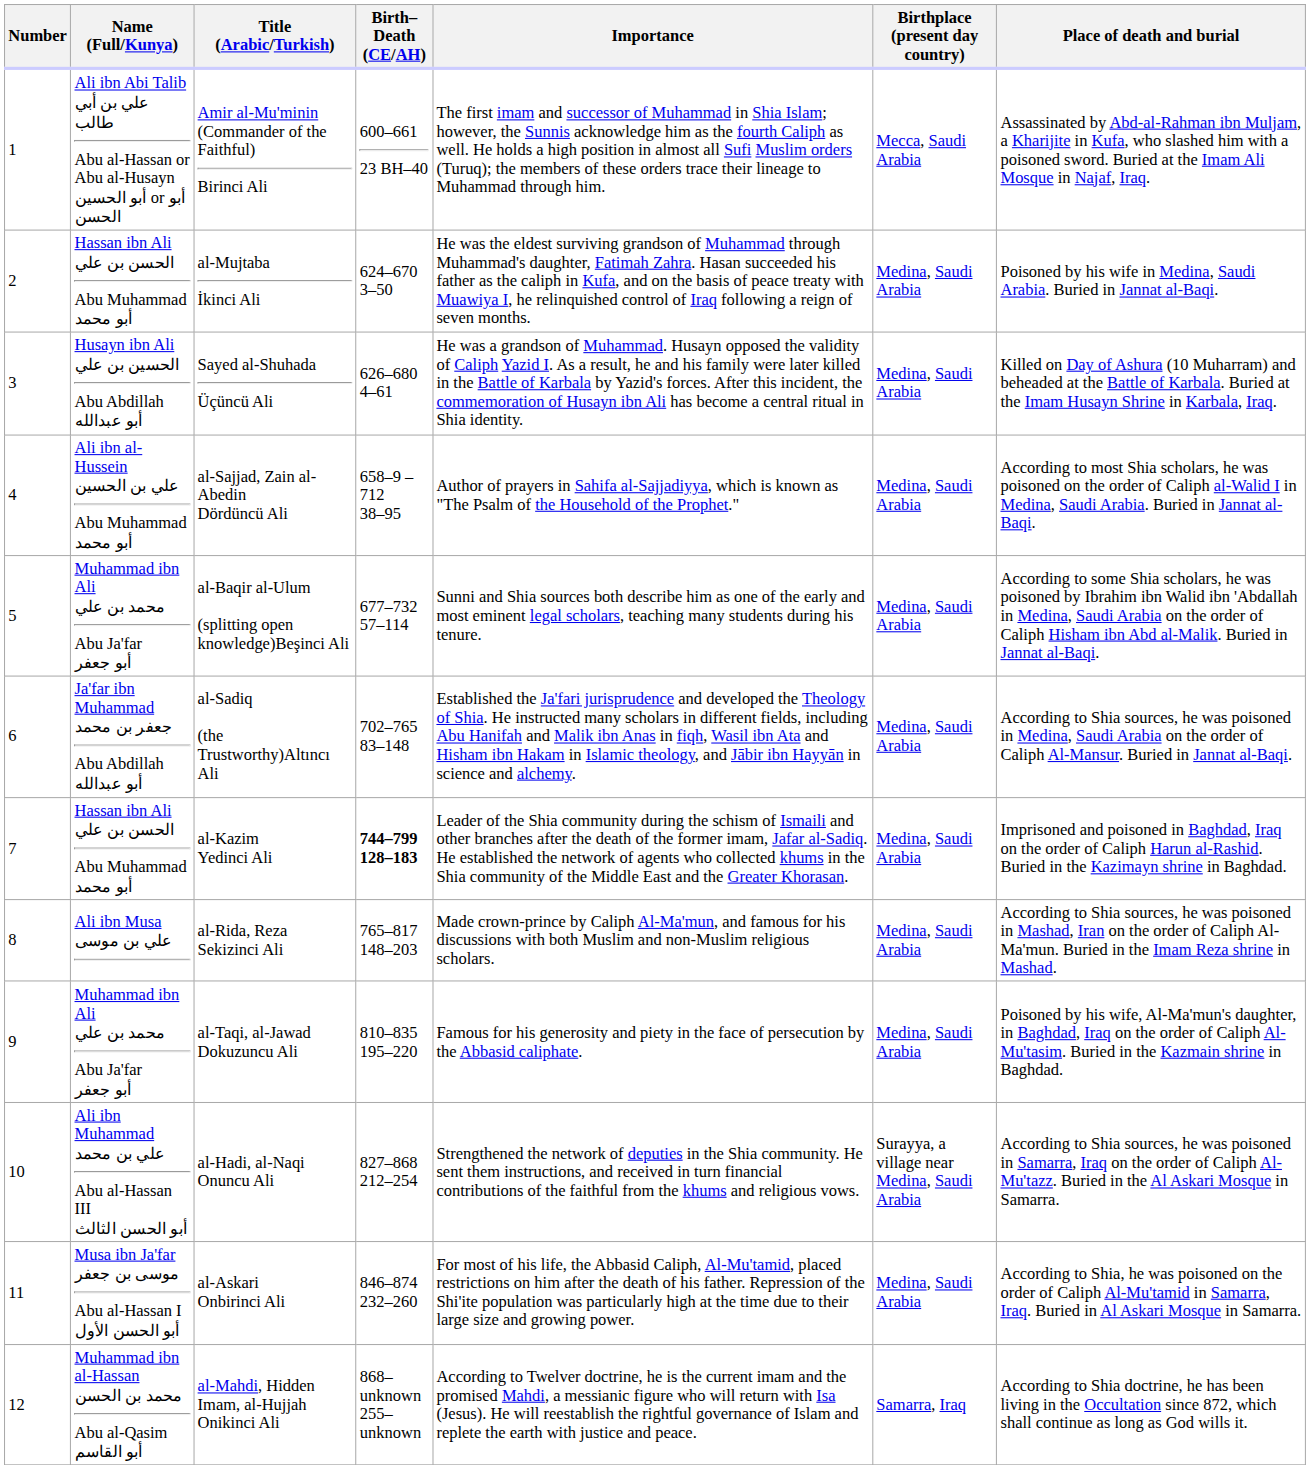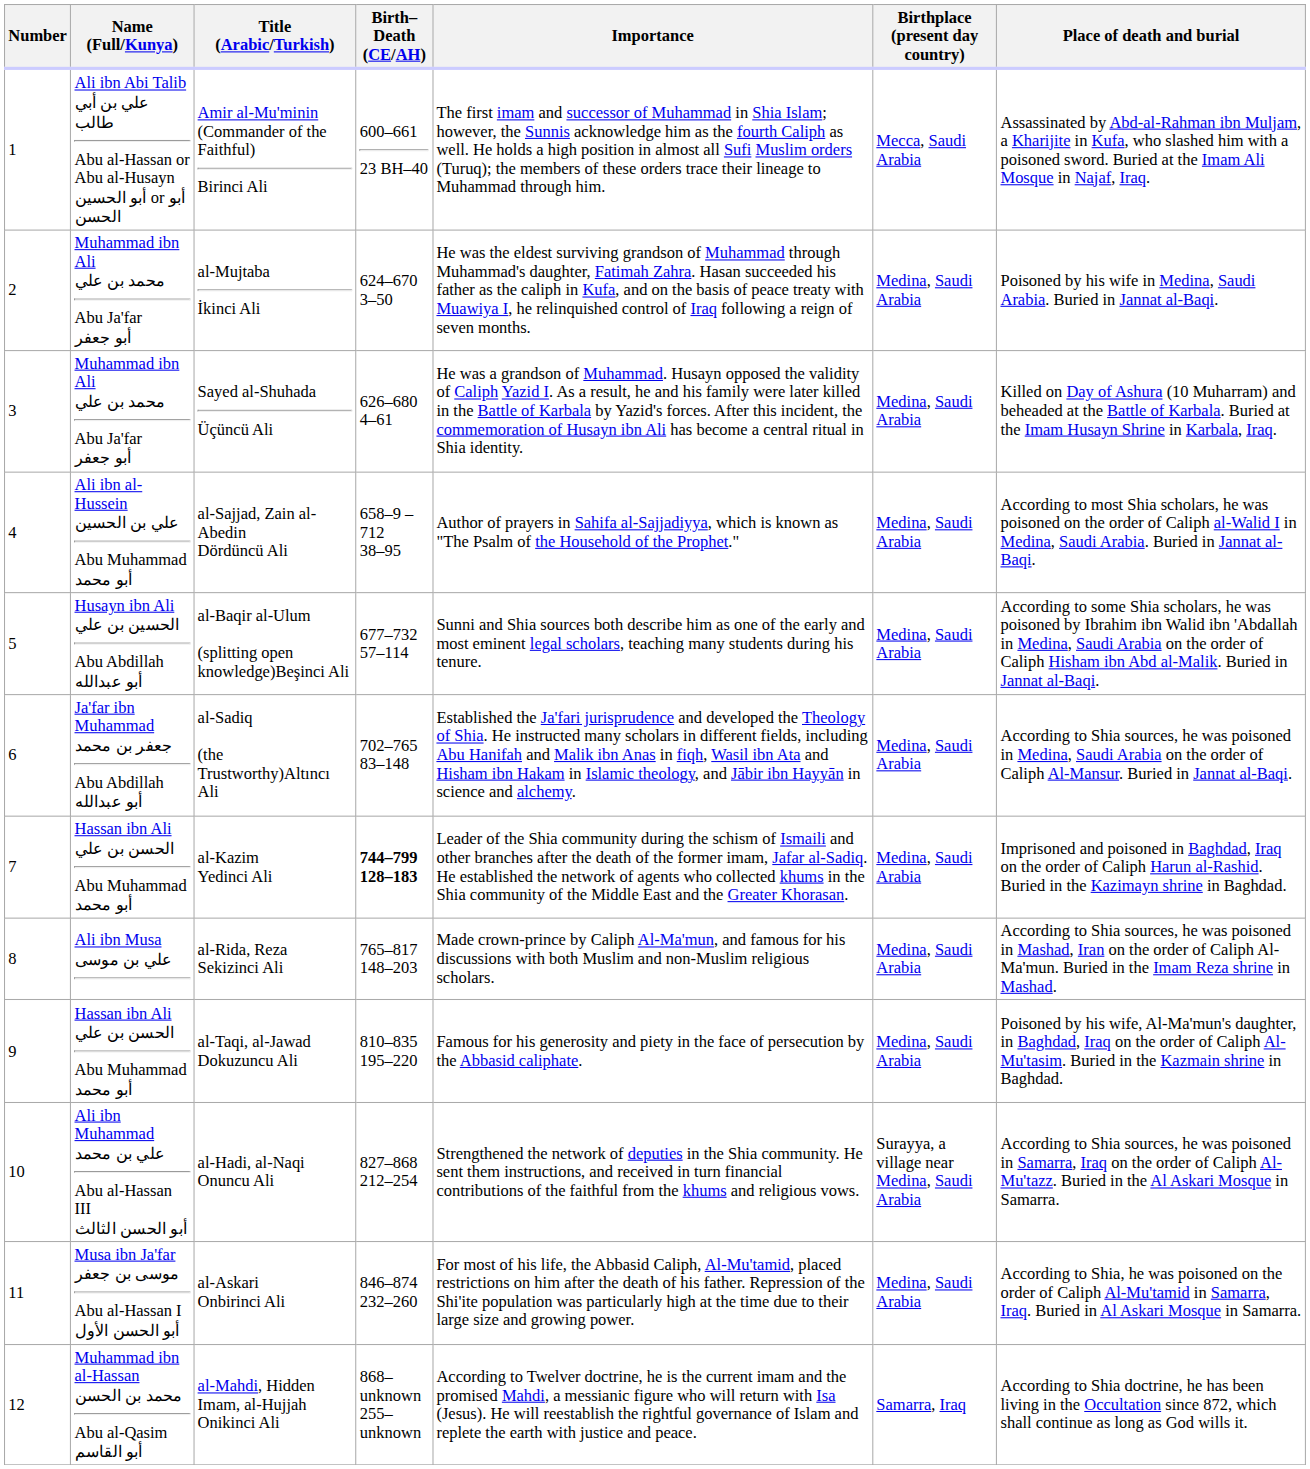(132, 280) Hassan ibn Ali الحسن بن علي Abu Muhammad أبو محمد -> (132, 290) Muhammad ibn Ali محمد بن علي Abu Ja'far أبو جعفر
(132, 383) Husayn ibn Ali الحسین بن علي Abu Abdillah أبو عبدالله -> (132, 411) Muhammad ibn Ali محمد بن علي Abu Ja'far أبو جعفر
(132, 615) Muhammad ibn Ali محمد بن علي Abu Ja'far أبو جعفر -> (132, 643) Husayn ibn Ali الحسین بن علي Abu Abdillah أبو عبدالله
(132, 1041) Muhammad ibn Ali محمد بن علي Abu Ja'far أبو جعفر -> (132, 1051) Hassan ibn Ali الحسن بن علي Abu Muhammad أبو محمد
